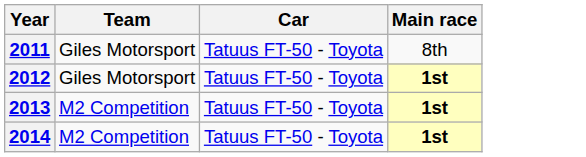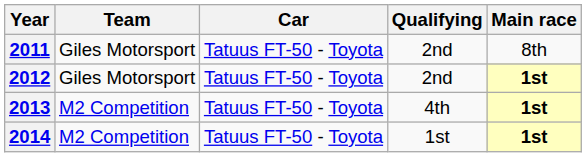+ column: (437, 20)
